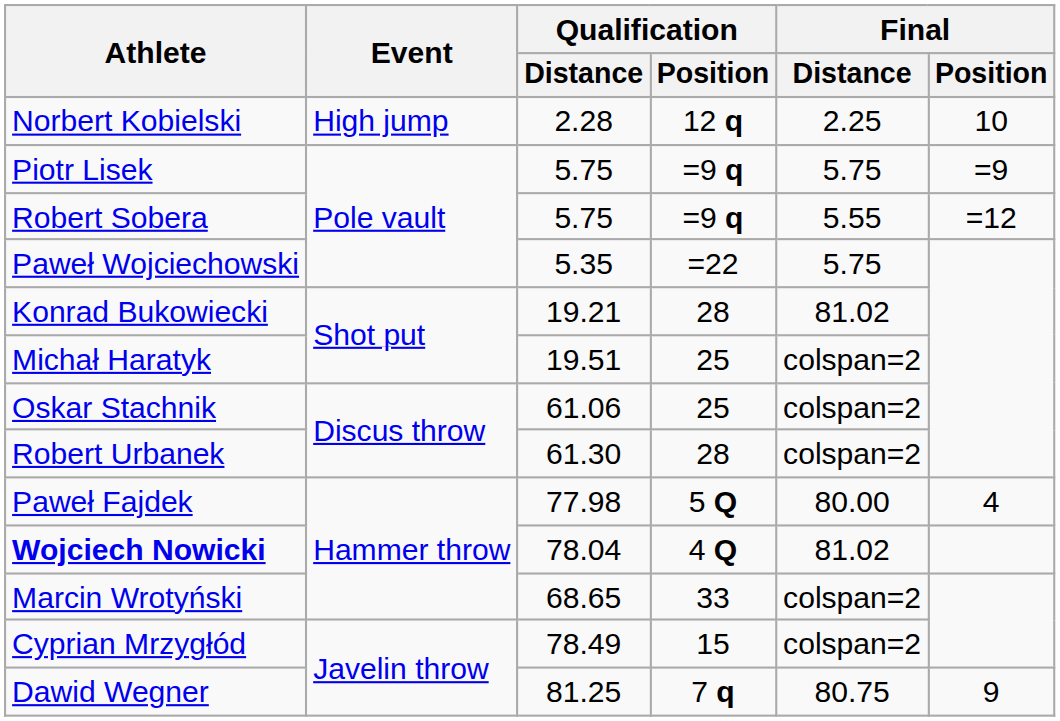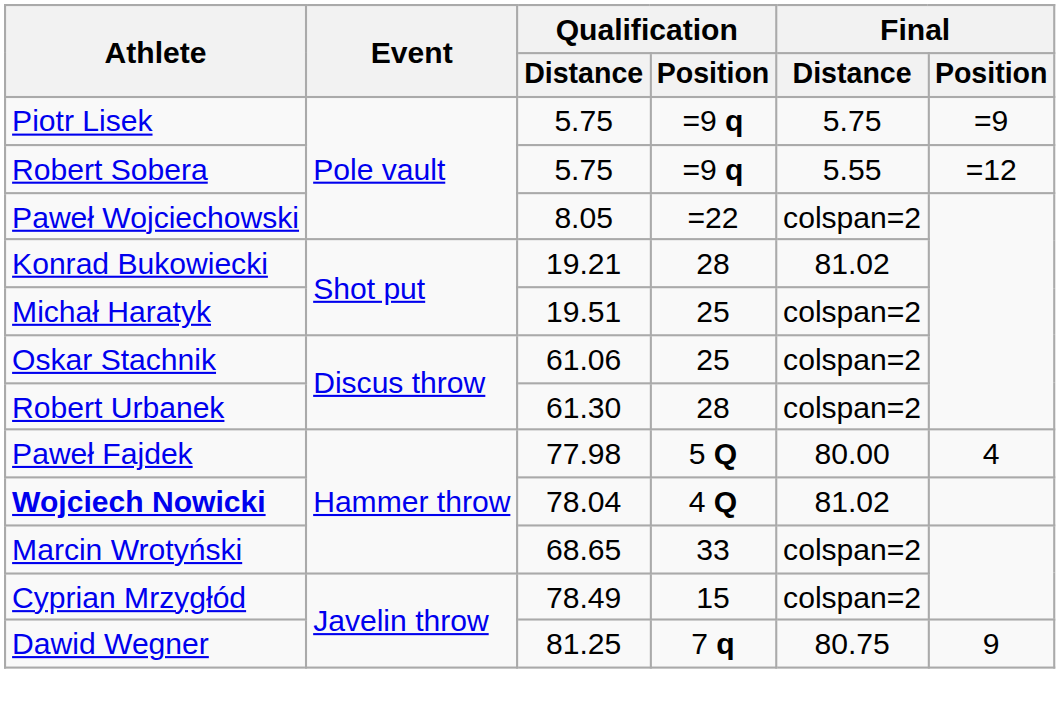- row: (127, 122)
(584, 264) 5.35 -> (584, 217) 8.05
(852, 264) 5.75 -> (852, 217) colspan=2
